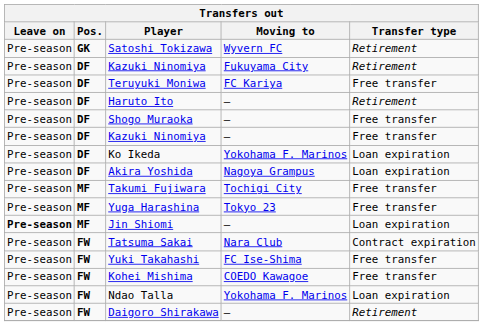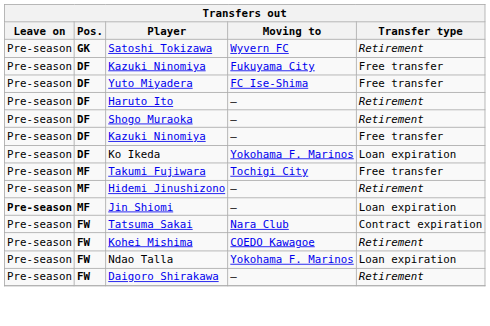(385, 66) Retirement -> (401, 66) Free transfer
- row: (157, 84)
+ row: (150, 84)
(395, 119) Free transfer -> (391, 119) Retirement
- row: (150, 171)
- row: (154, 207)
+ row: (167, 189)
- row: (154, 259)
(395, 277) Free transfer -> (391, 242) Retirement
